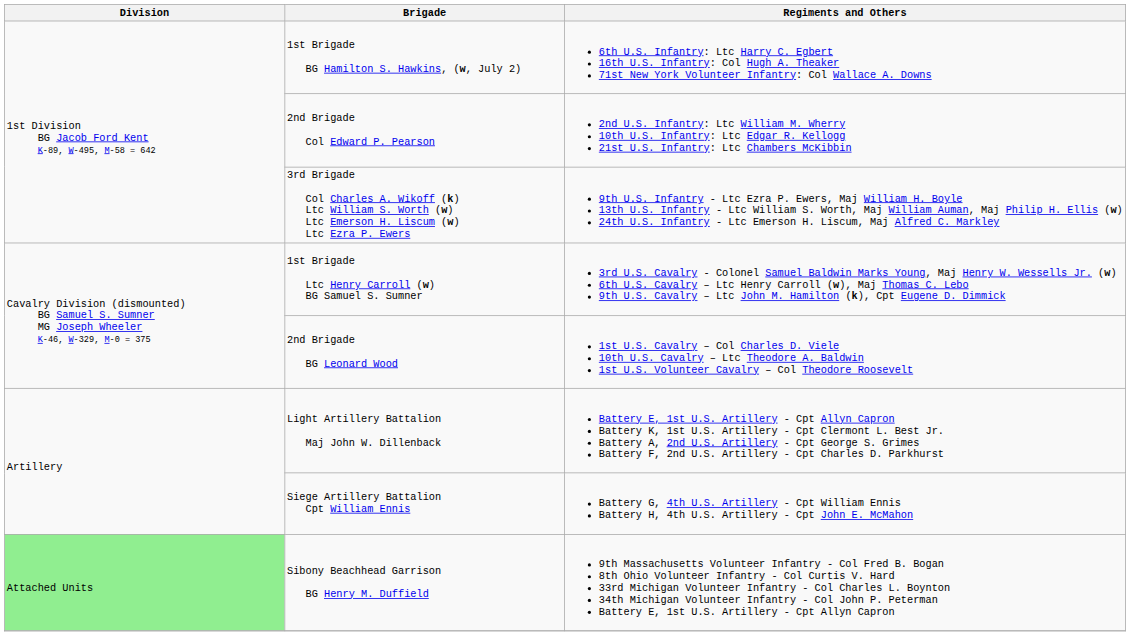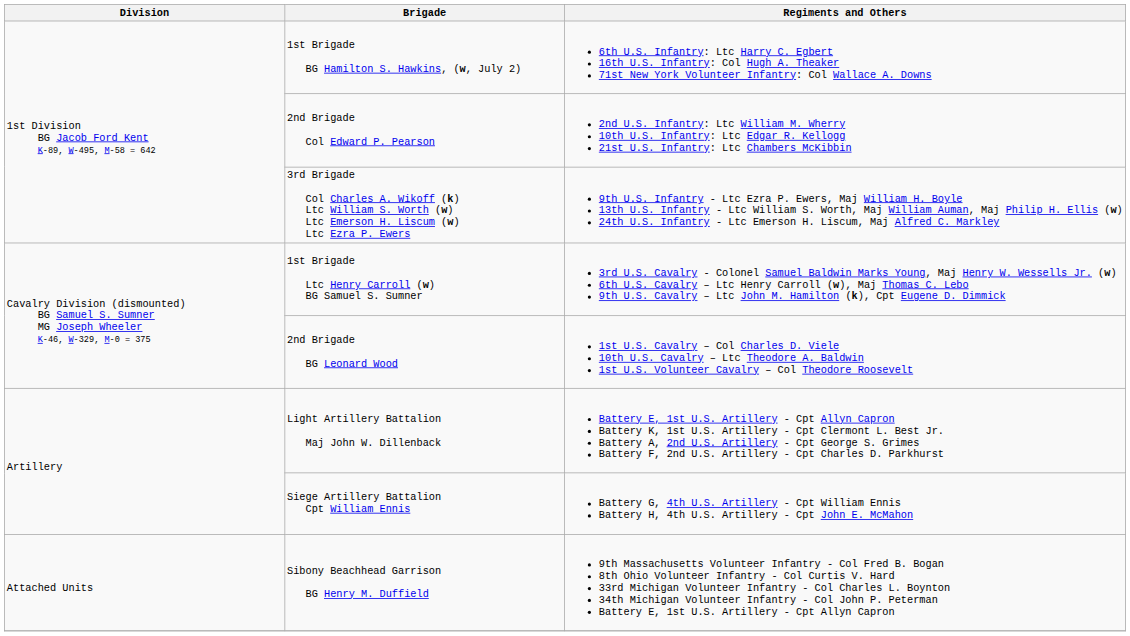(50, 588) lightgreen background -> (50, 588) no background
